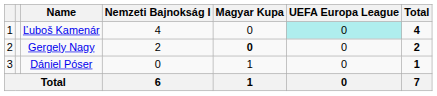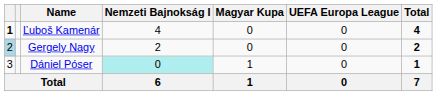(10, 30) normal -> (10, 30) bold
(344, 30) paleturquoise background -> (344, 30) no background
(10, 47) no background -> (10, 47) lightblue background
(250, 47) bold -> (250, 47) normal
(158, 64) no background -> (158, 64) paleturquoise background
